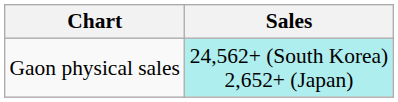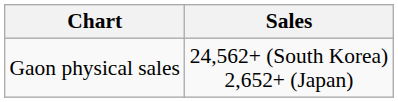(289, 67) paleturquoise background -> (289, 67) no background
